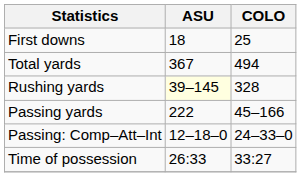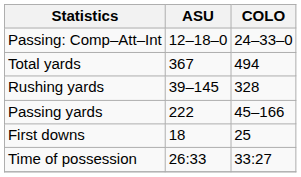rows swapped: (46, 40) <-> (85, 135)
(194, 88) lightyellow background -> (194, 88) no background
